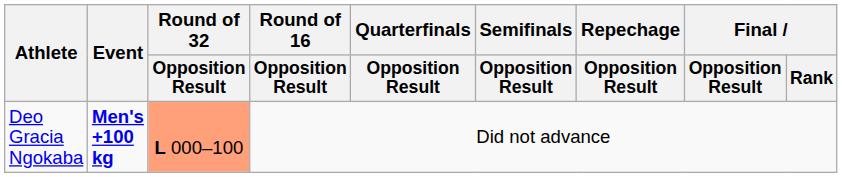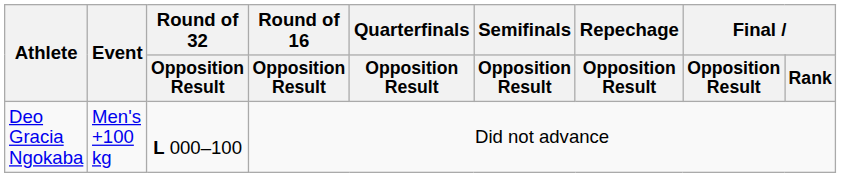(118, 137) bold -> (116, 137) normal
(199, 148) lightsalmon background -> (198, 148) no background
